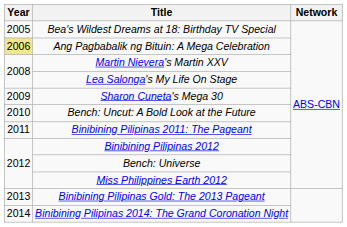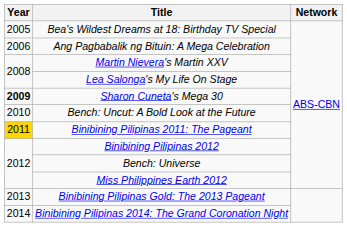(19, 46) khaki background -> (19, 46) no background
(19, 96) normal -> (19, 96) bold
(19, 130) no background -> (19, 130) gold background
